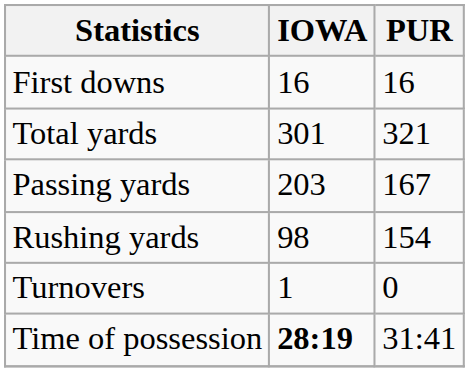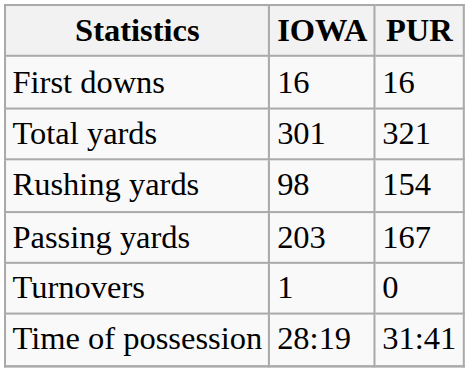rows swapped: (106, 236) <-> (101, 184)
(315, 339) bold -> (314, 339) normal
